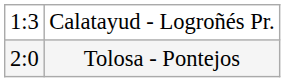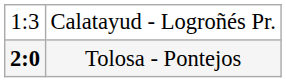(24, 58) normal -> (25, 58) bold
